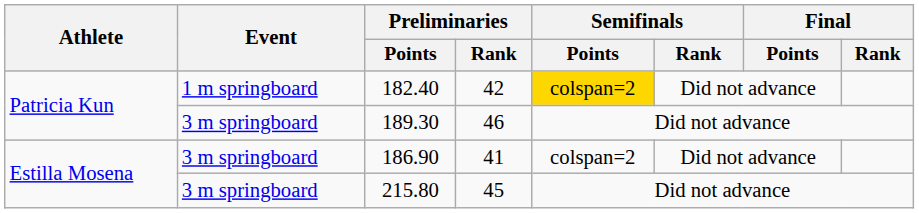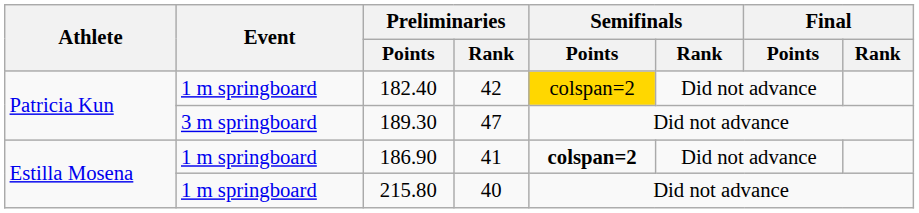(494, 122) 46 -> (491, 122) 47
(250, 156) 3 m springboard -> (249, 156) 1 m springboard
(593, 156) normal -> (592, 156) bold
(250, 191) 3 m springboard -> (249, 191) 1 m springboard
(494, 191) 45 -> (491, 191) 40
